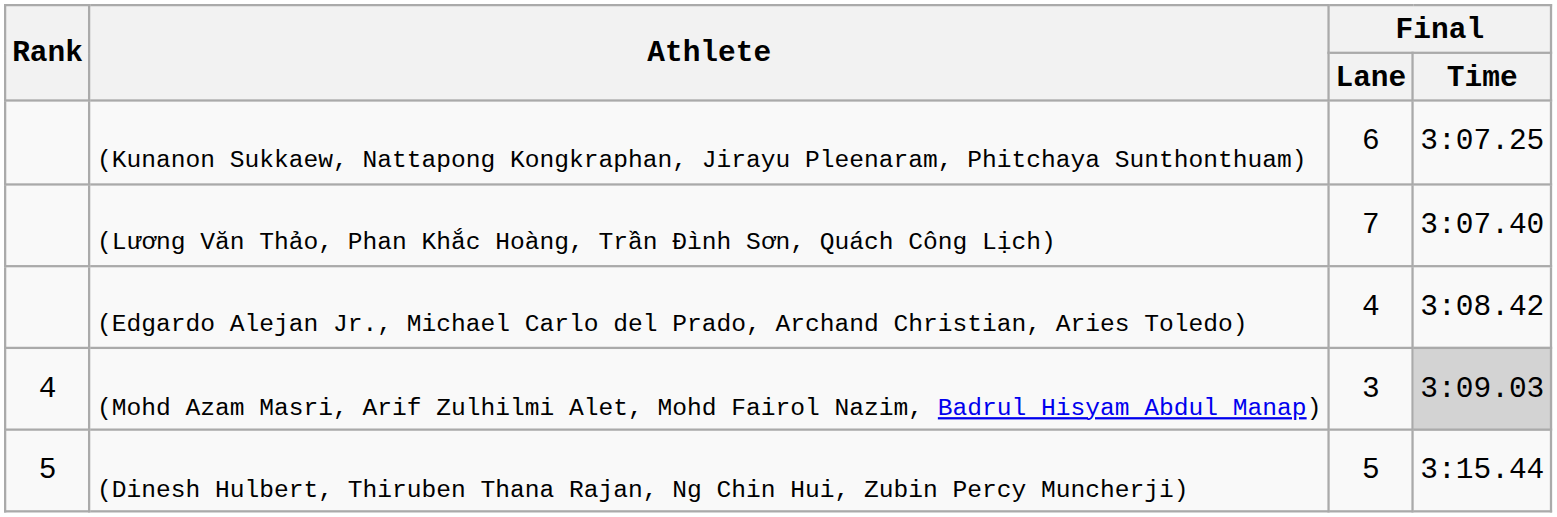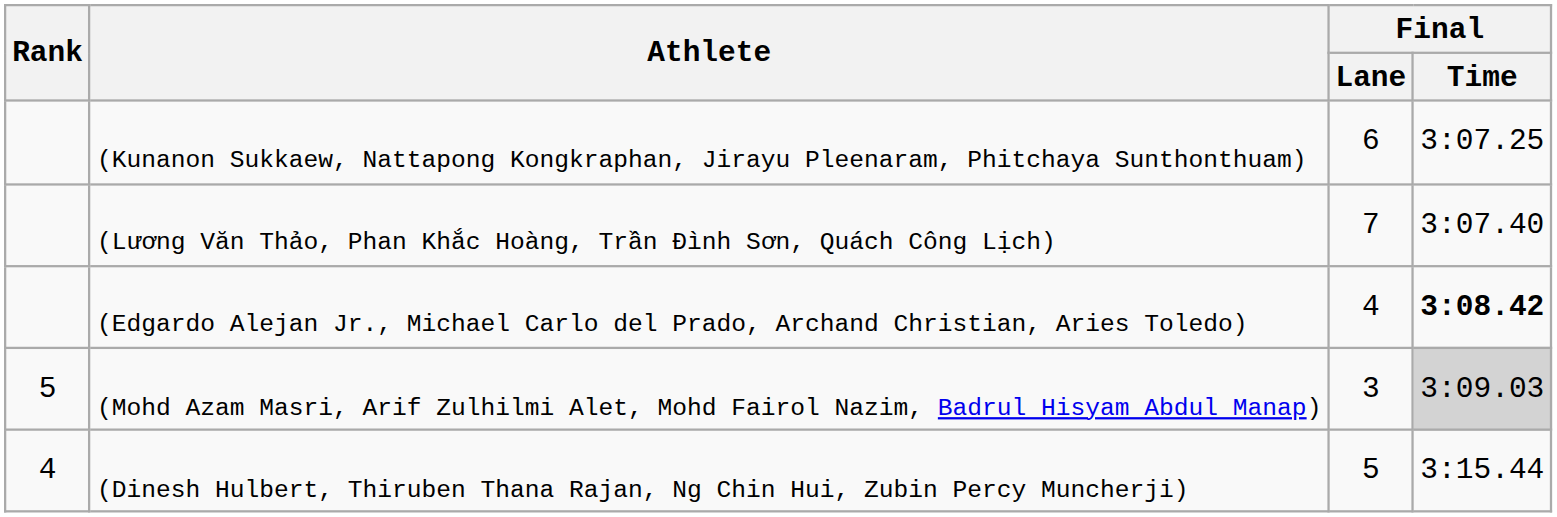(1482, 307) normal -> (1482, 307) bold
(48, 389) 4 -> (48, 389) 5
(48, 471) 5 -> (48, 471) 4
